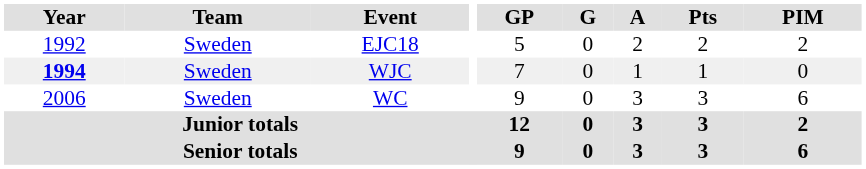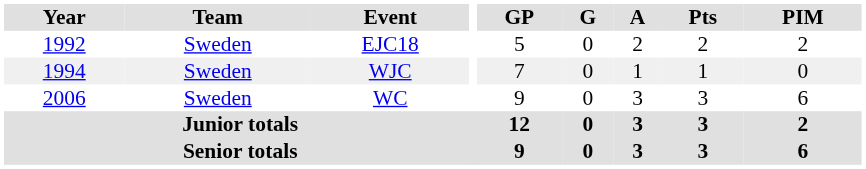(64, 70) bold -> (64, 70) normal
